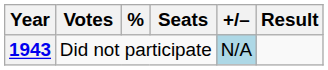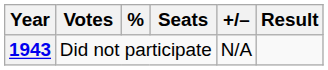(236, 50) lightblue background -> (236, 50) no background
